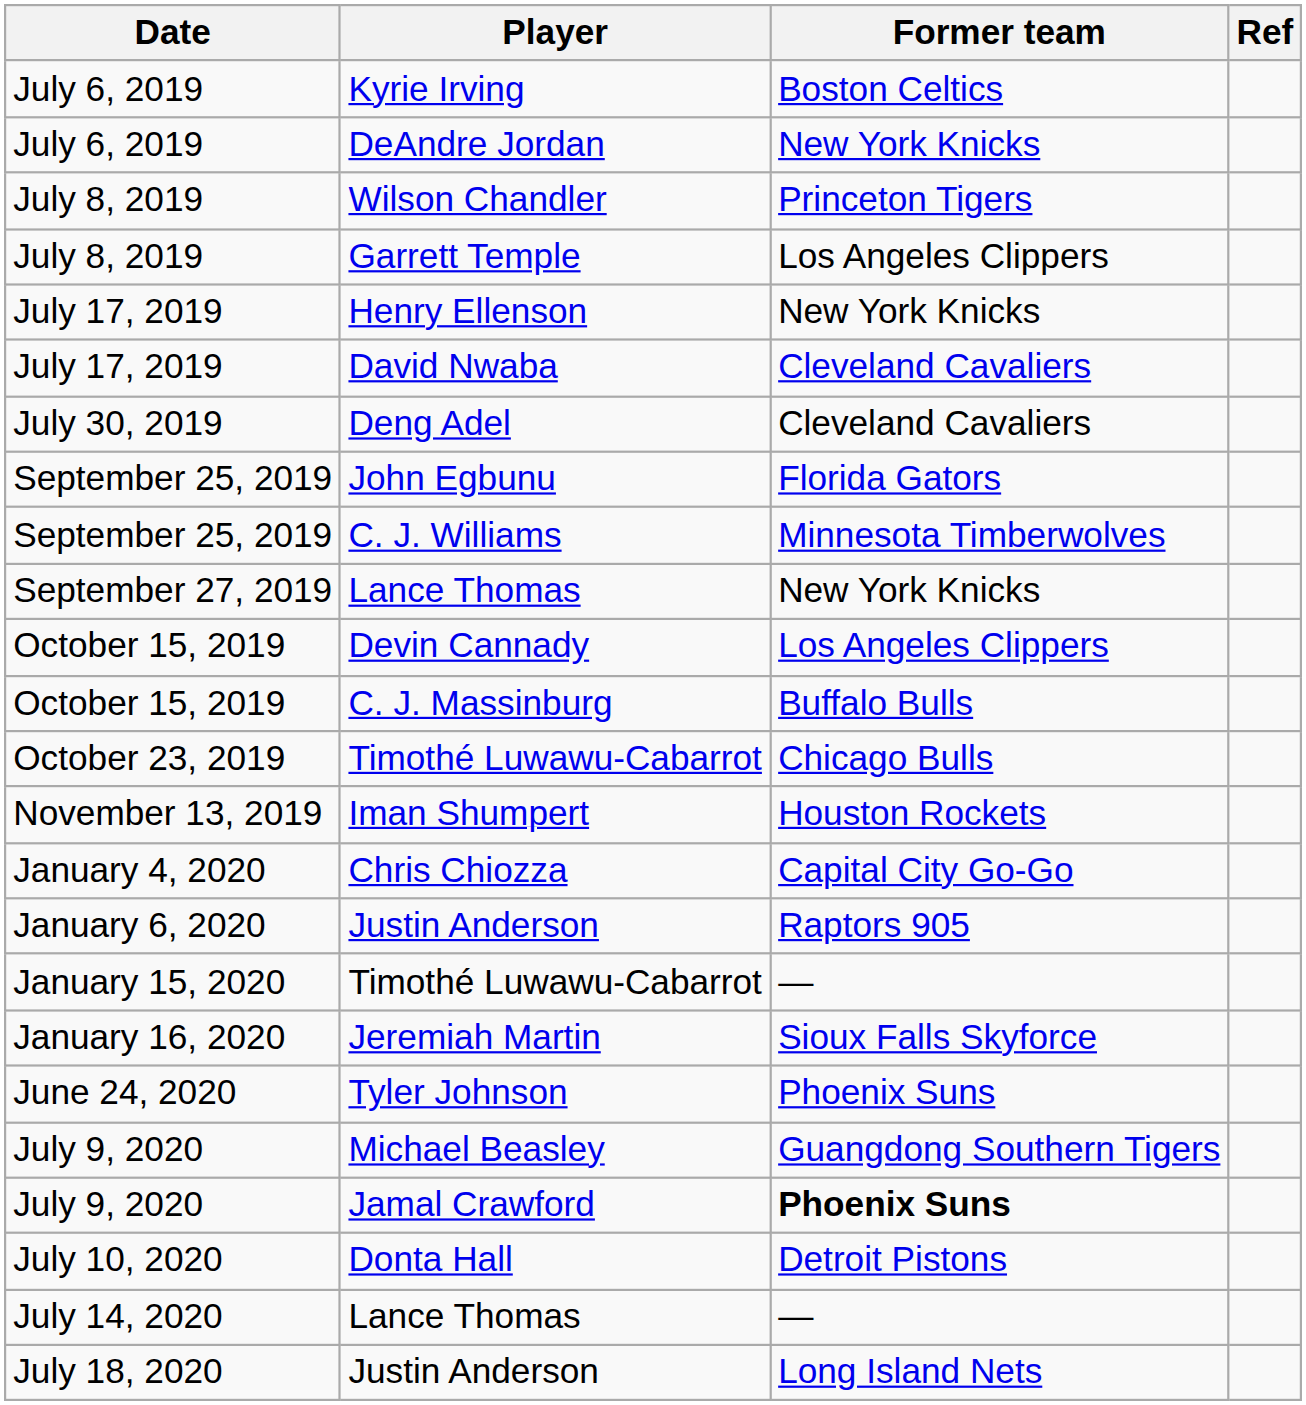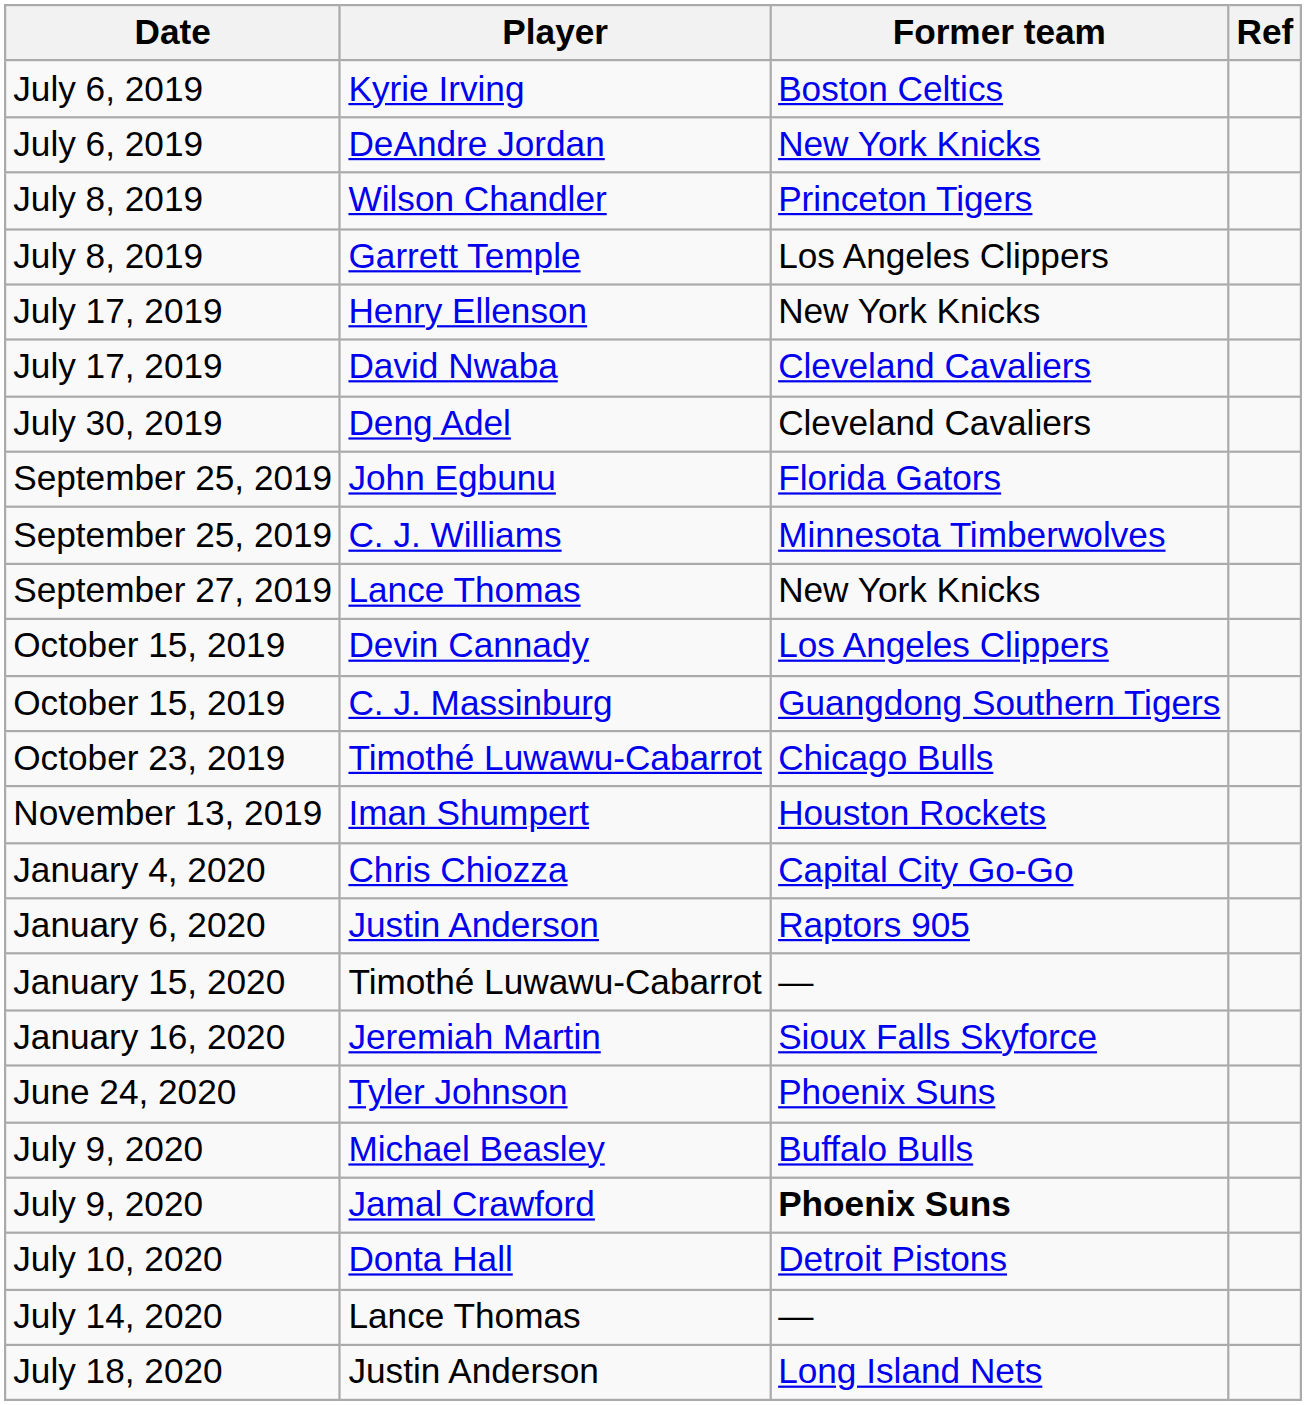(876, 702) Buffalo Bulls -> (999, 702) Guangdong Southern Tigers
(999, 1148) Guangdong Southern Tigers -> (876, 1148) Buffalo Bulls
